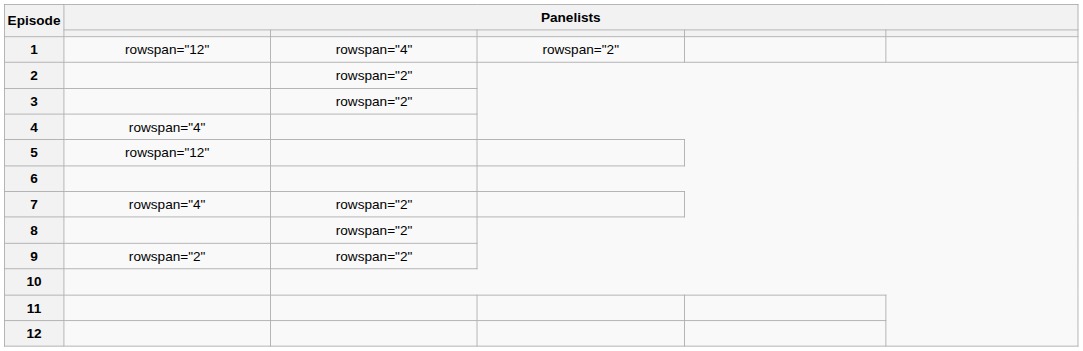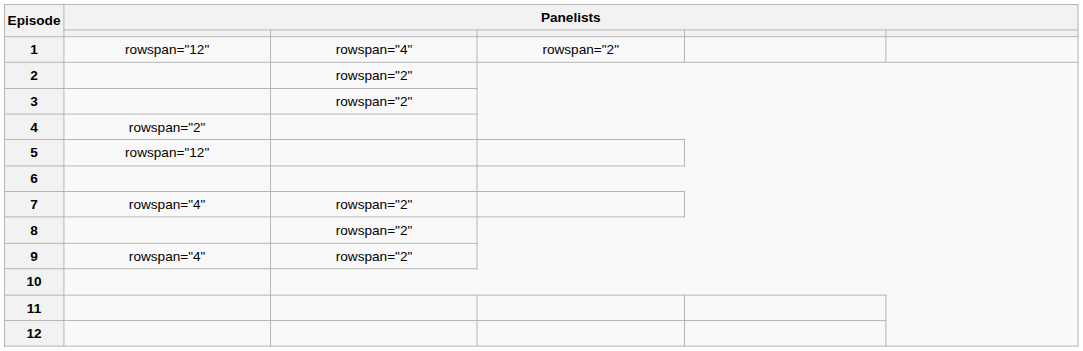(167, 127) rowspan="4" -> (167, 127) rowspan="2"
(167, 256) rowspan="2" -> (167, 256) rowspan="4"
